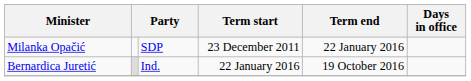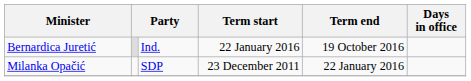rows swapped: (46, 47) <-> (52, 66)
